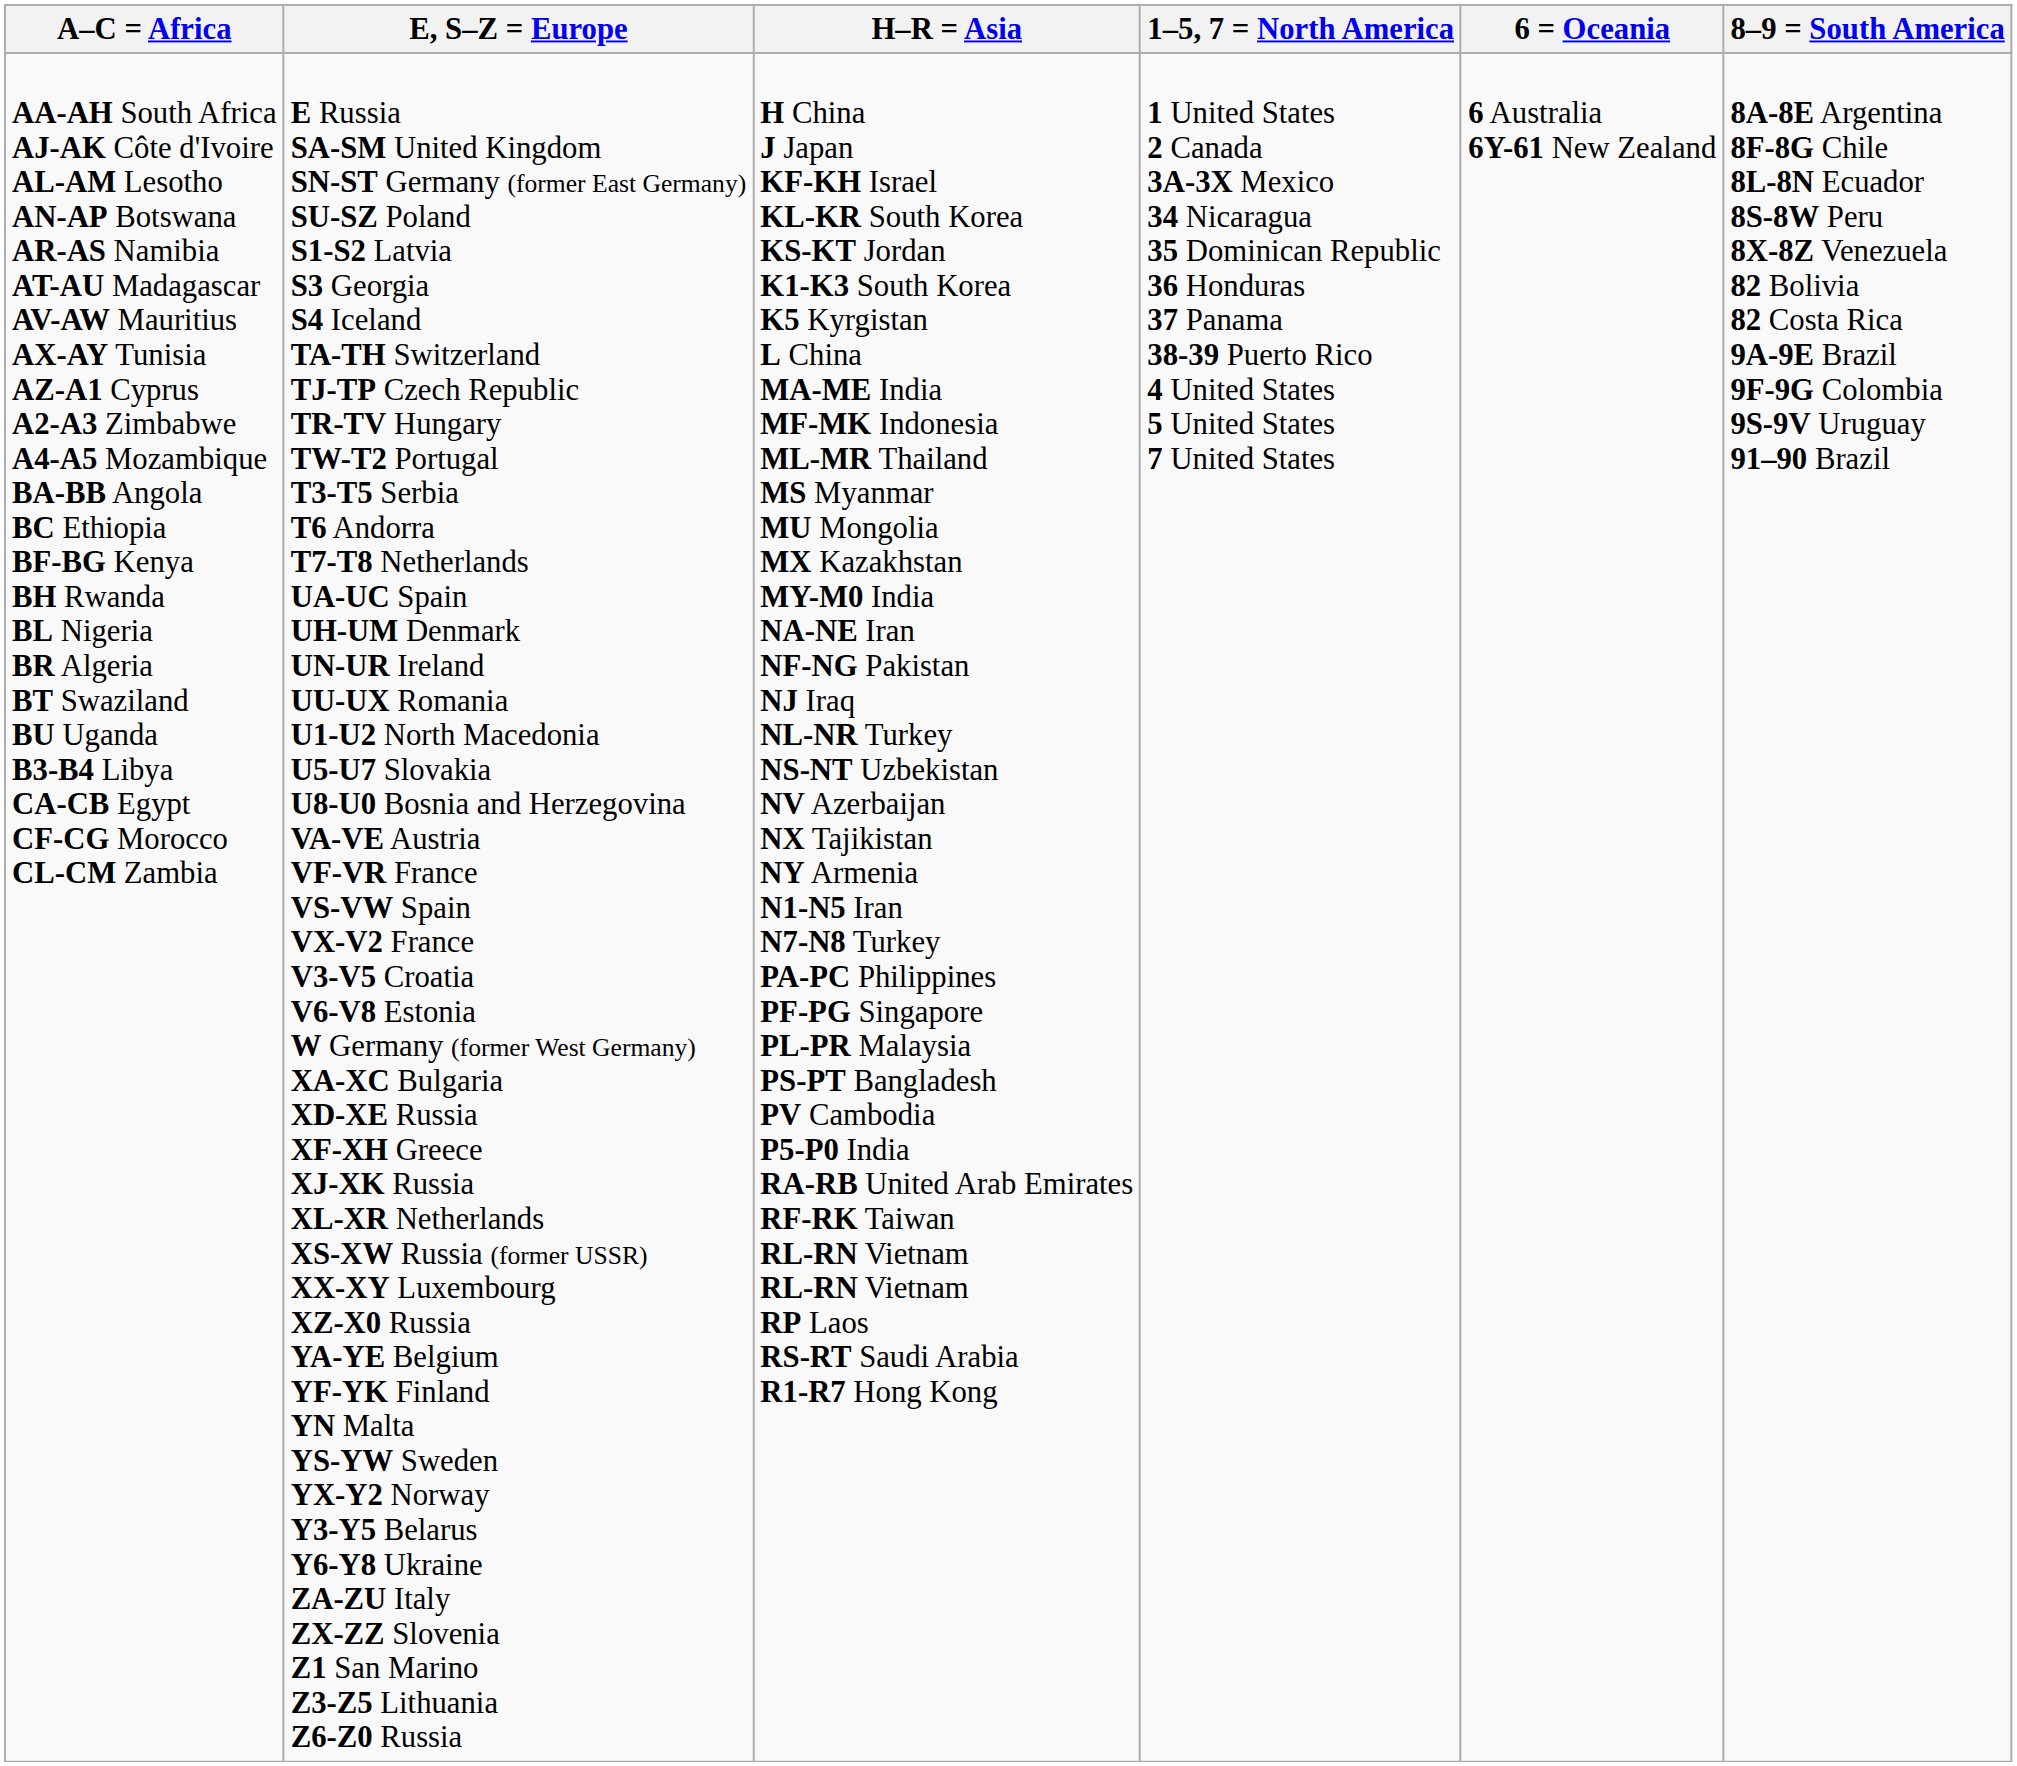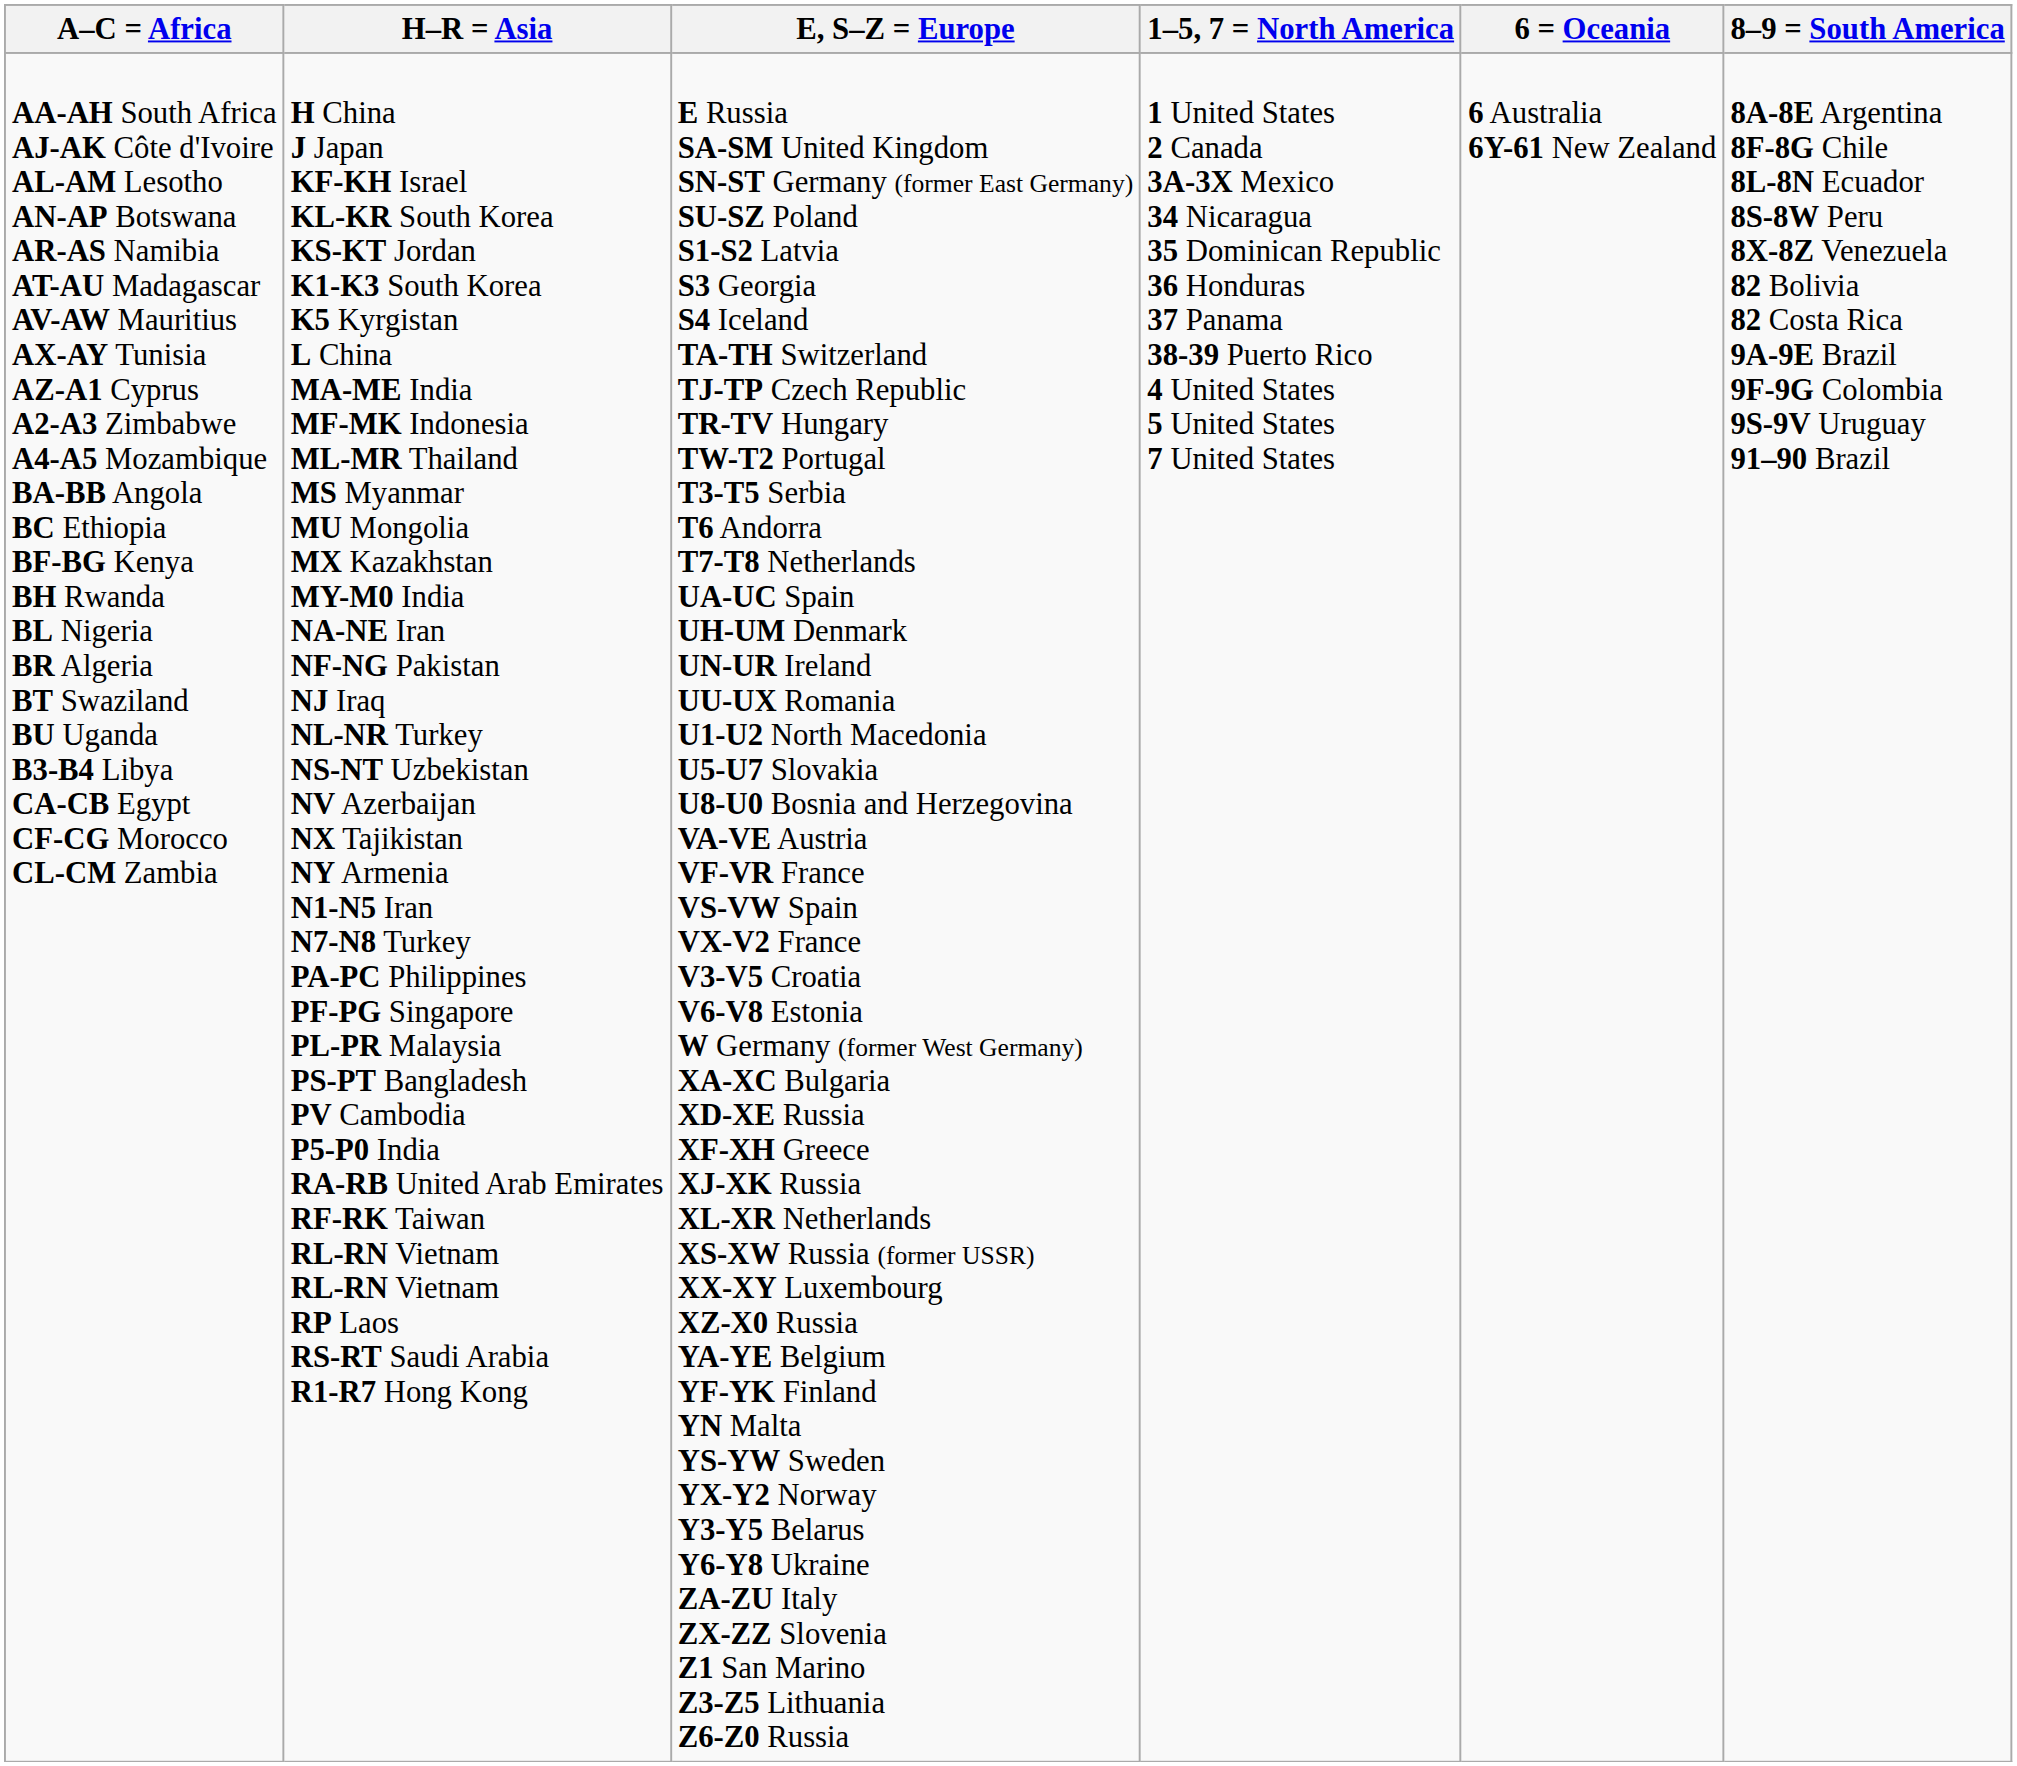columns swapped: (947, 28) <-> (518, 28)
